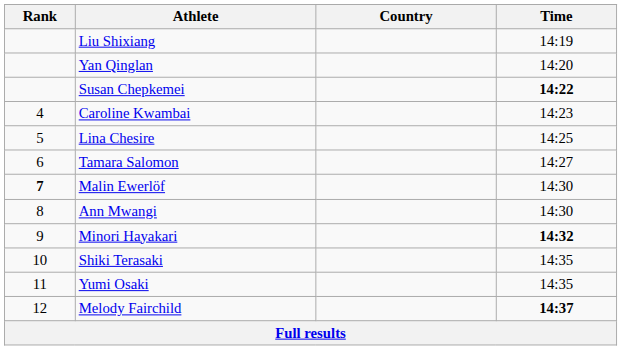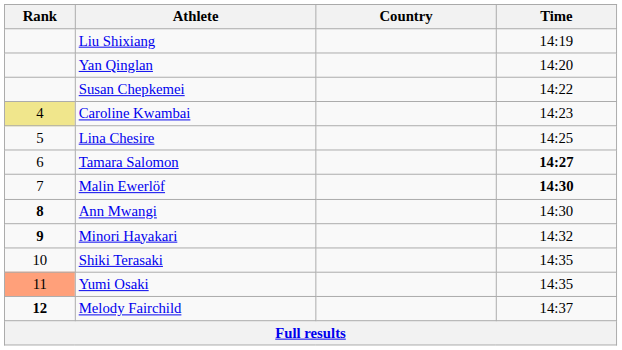(556, 89) bold -> (556, 89) normal
(40, 114) no background -> (40, 114) khaki background
(556, 162) normal -> (556, 162) bold
(40, 187) bold -> (40, 187) normal
(556, 187) normal -> (556, 187) bold
(40, 211) normal -> (40, 211) bold
(40, 235) normal -> (40, 235) bold
(556, 235) bold -> (556, 235) normal
(40, 284) no background -> (40, 284) lightsalmon background
(40, 308) normal -> (40, 308) bold
(556, 308) bold -> (556, 308) normal
